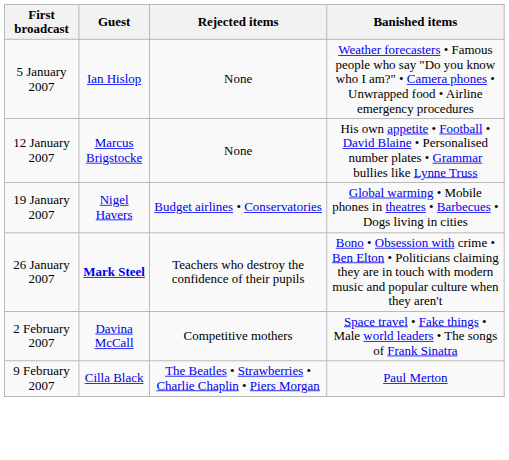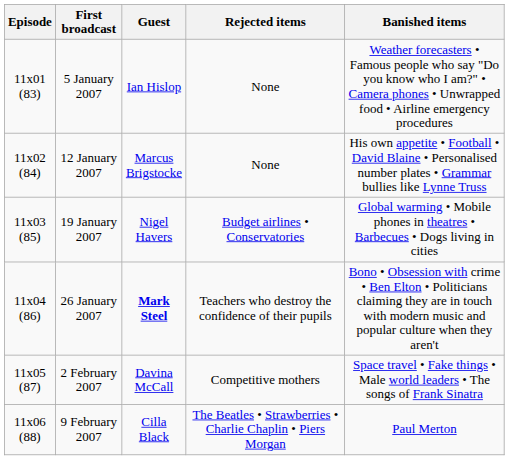+ column: (30, 22)
